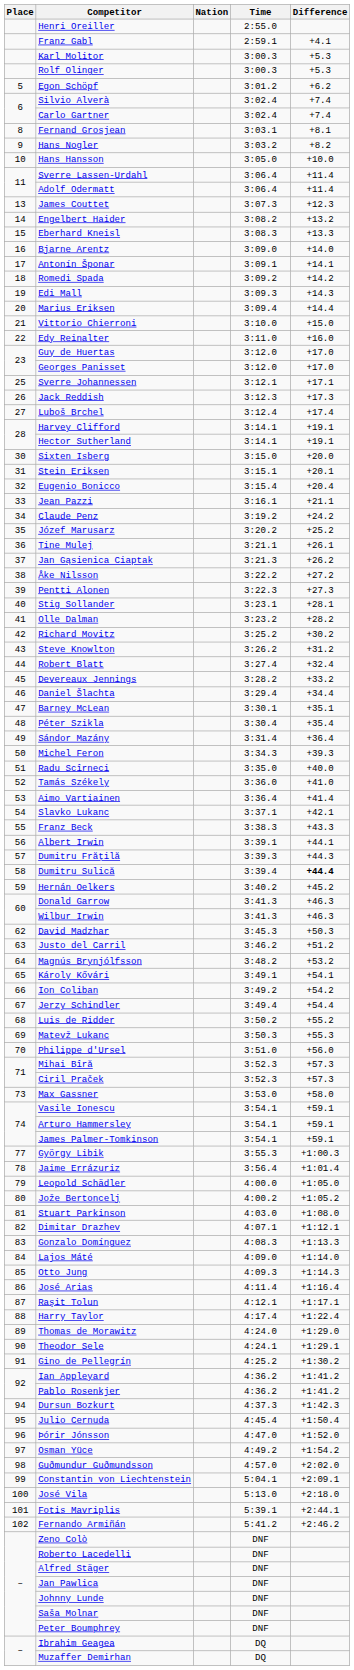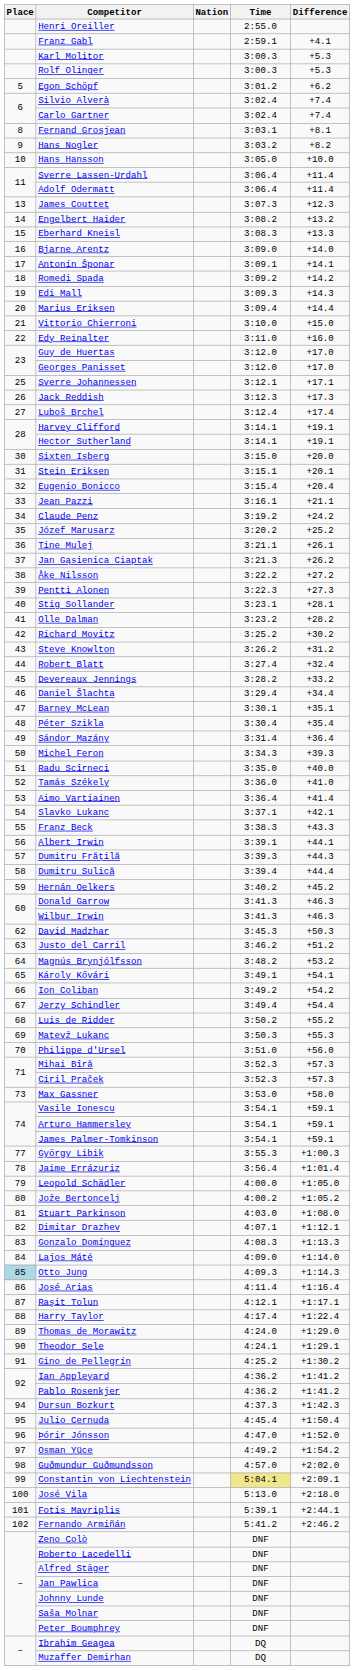(320, 872) bold -> (320, 872) normal
(20, 1272) no background -> (20, 1272) lightblue background
(260, 1480) no background -> (260, 1480) khaki background
